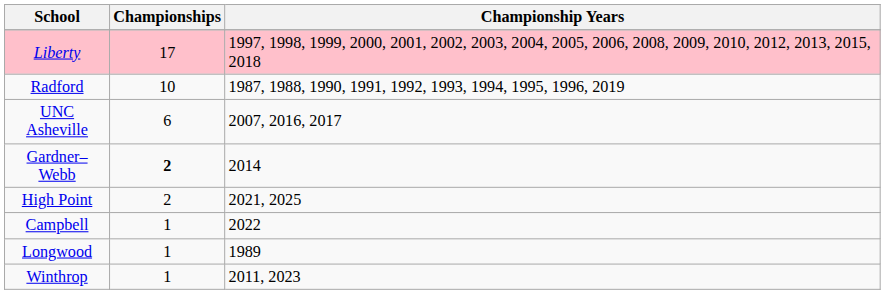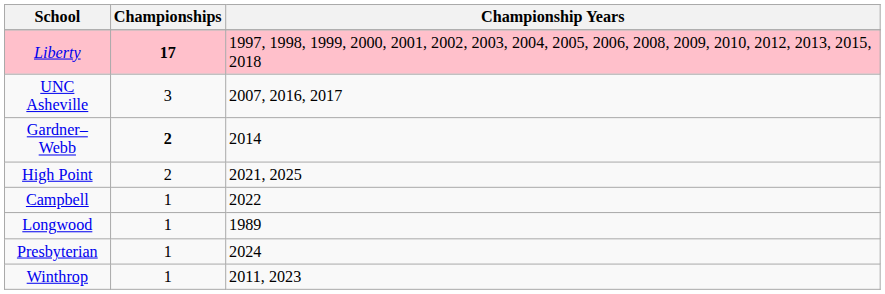(167, 52) normal -> (168, 52) bold
- row: (57, 86)
(167, 121) 6 -> (168, 95) 3
+ row: (57, 251)
